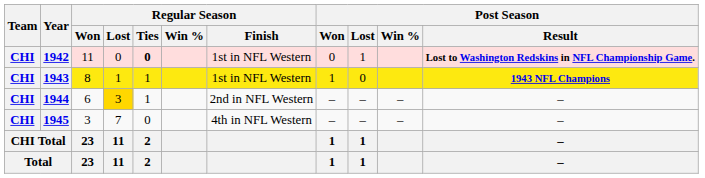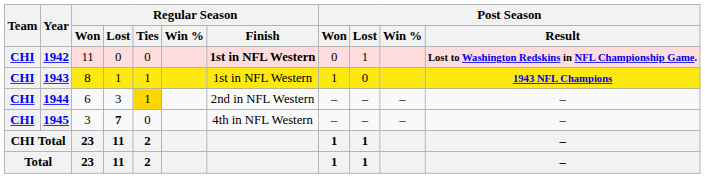(148, 57) bold -> (148, 57) normal
(261, 57) normal -> (263, 57) bold
(118, 99) gold background -> (118, 99) no background
(148, 99) no background -> (148, 99) gold background
(118, 120) normal -> (118, 120) bold
